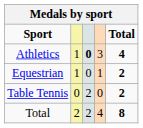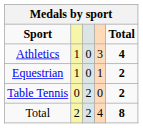(88, 54) bold -> (88, 54) normal
